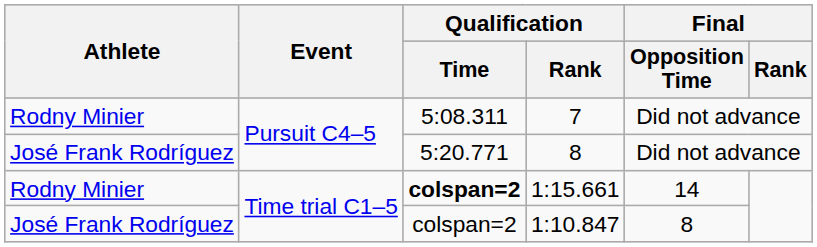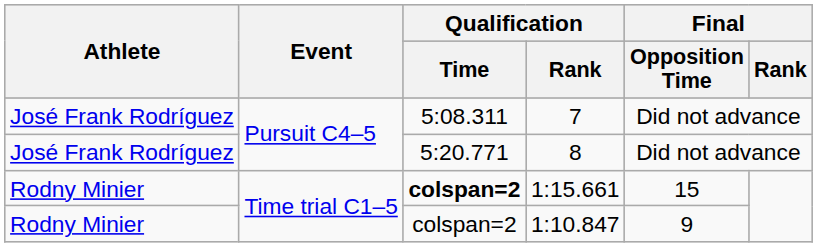(77, 117) Rodny Minier -> (122, 117) José Frank Rodríguez
(687, 189) 14 -> (687, 189) 15
(122, 225) José Frank Rodríguez -> (77, 225) Rodny Minier
(687, 225) 8 -> (687, 225) 9
